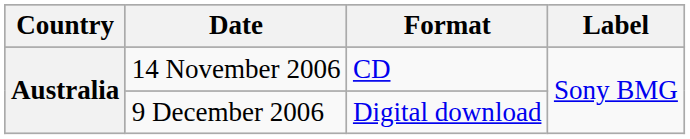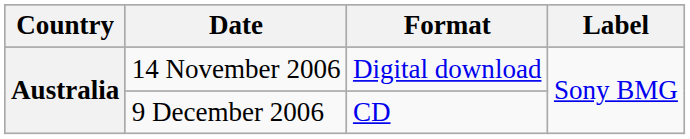(372, 68) CD -> (447, 68) Digital download
(447, 111) Digital download -> (372, 111) CD
